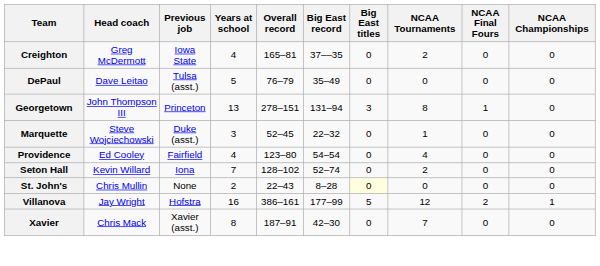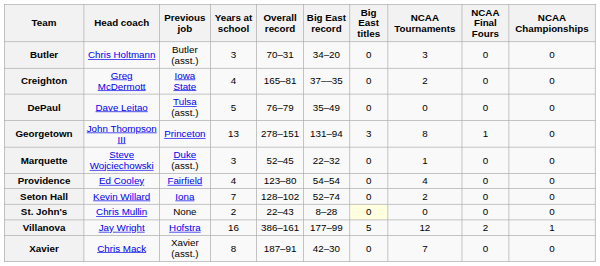+ row: (44, 55)
